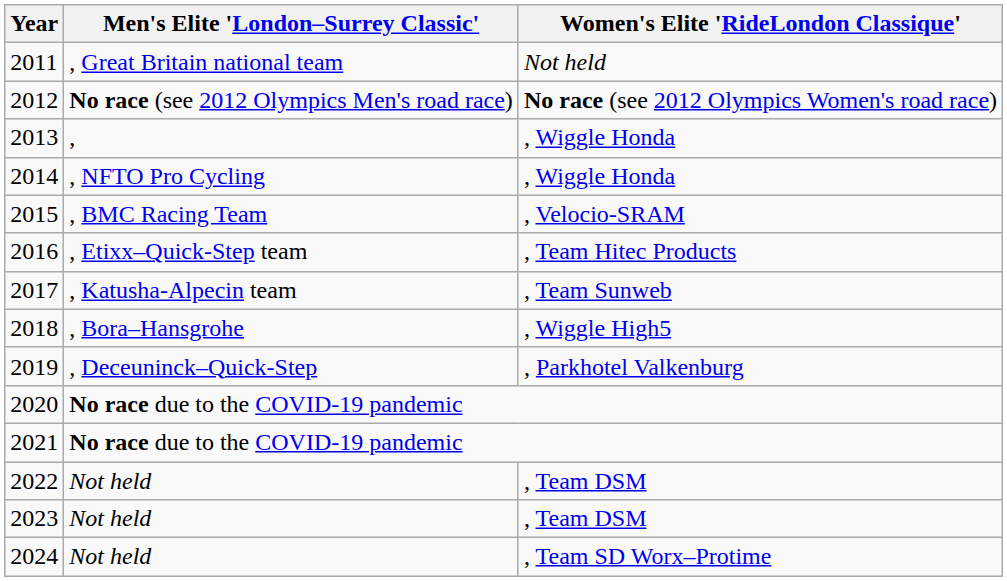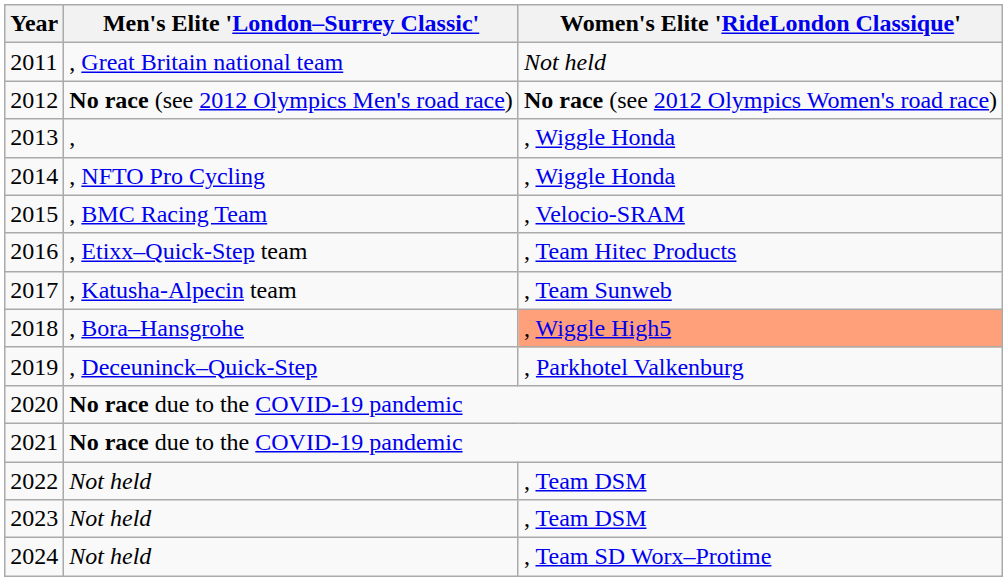(598, 328) no background -> (598, 328) lightsalmon background
